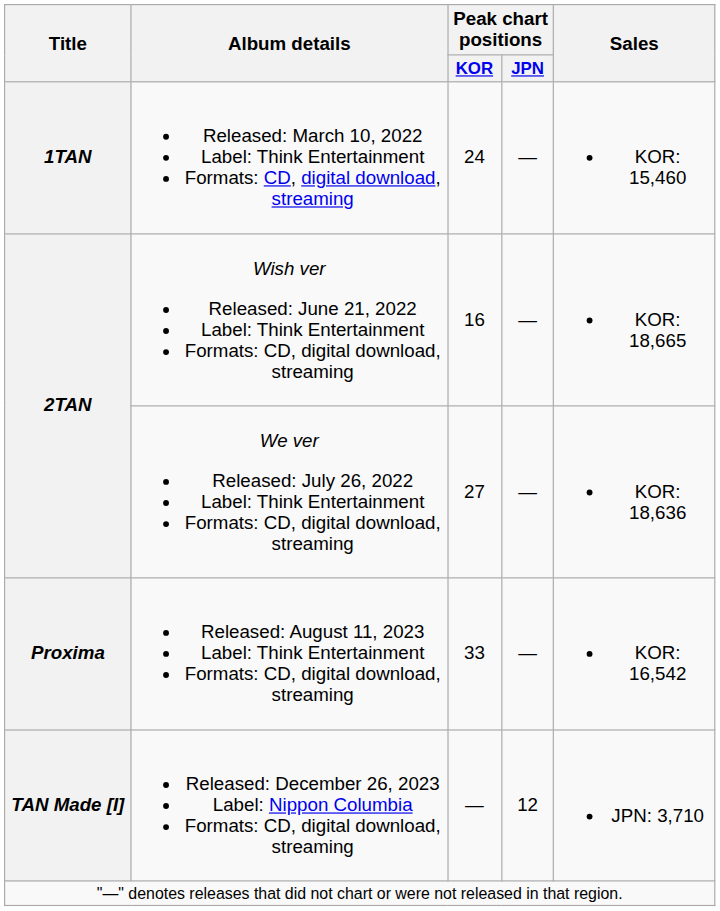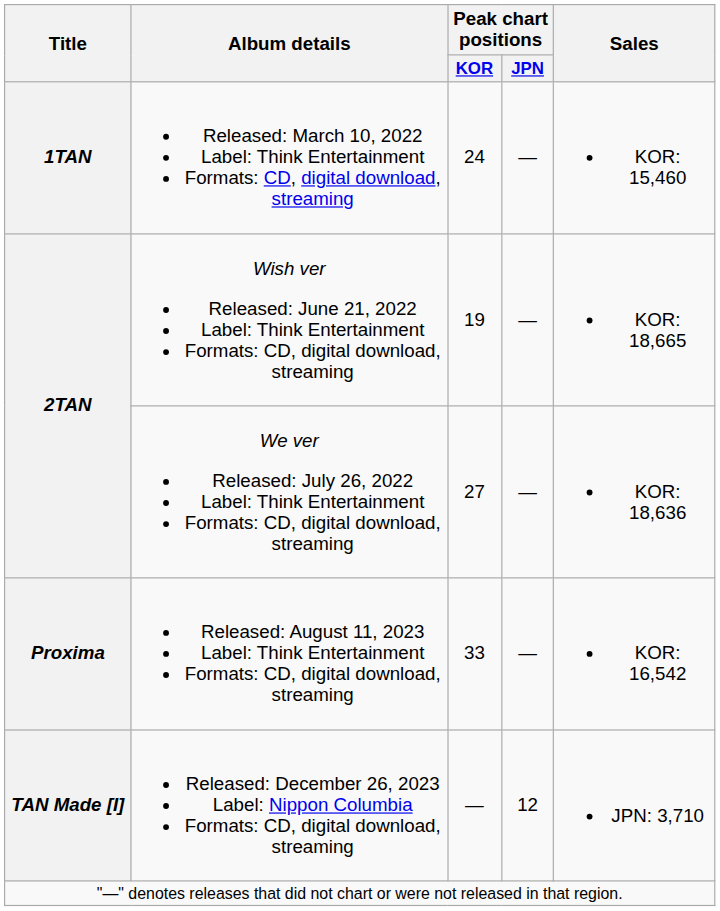(474, 319) 16 -> (474, 319) 19
